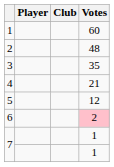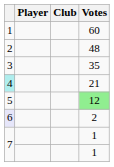(10, 83) no background -> (10, 83) paleturquoise background
(94, 100) no background -> (94, 100) lightgreen background
(10, 118) no background -> (10, 118) lavender background
(94, 118) pink background -> (94, 118) no background
